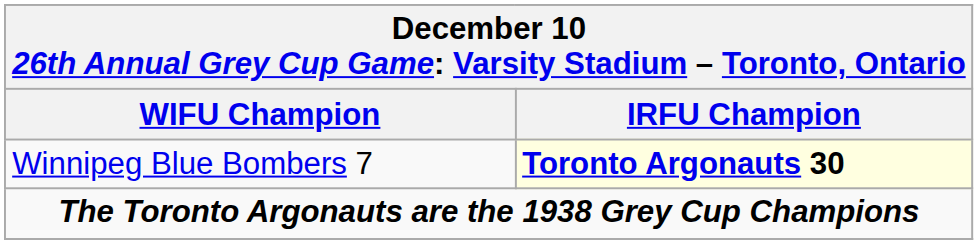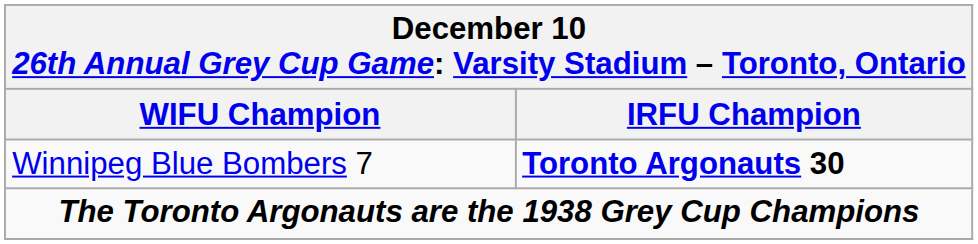(683, 163) lightyellow background -> (683, 163) no background
